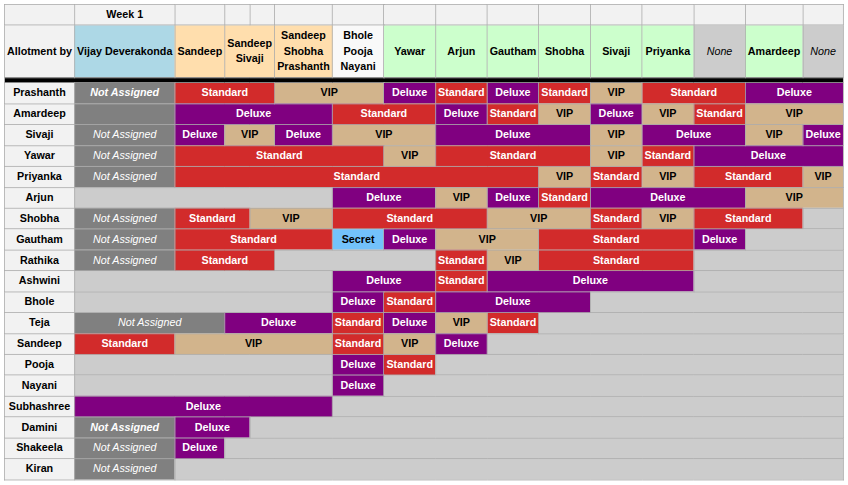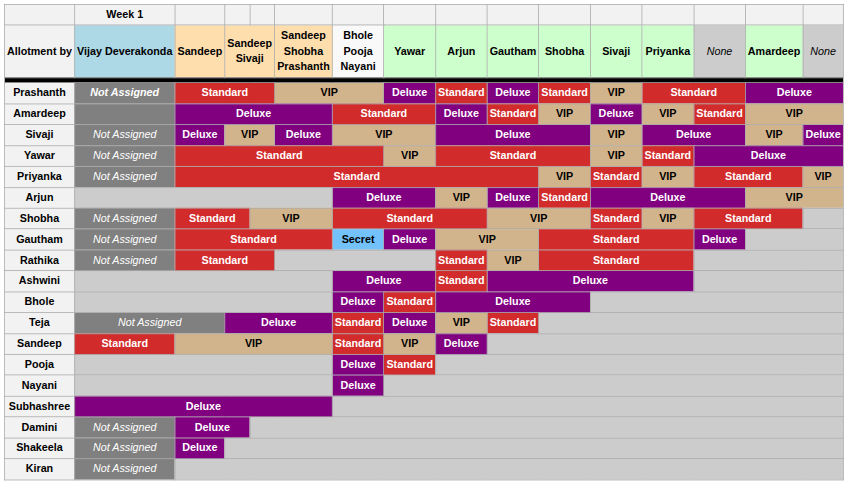(125, 427) bold -> (125, 427) normal
